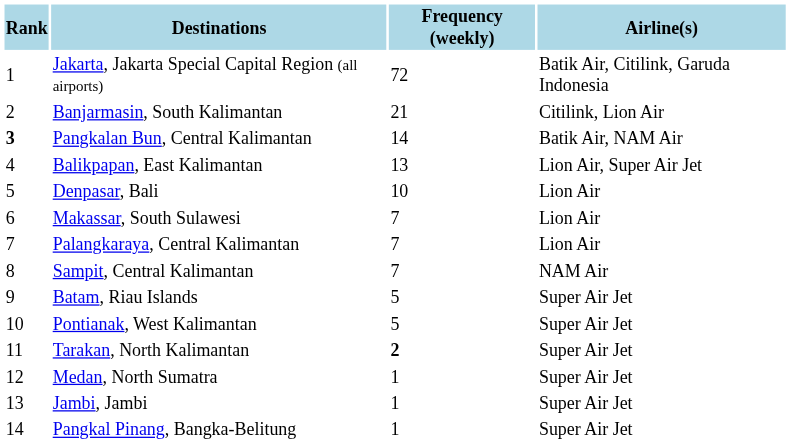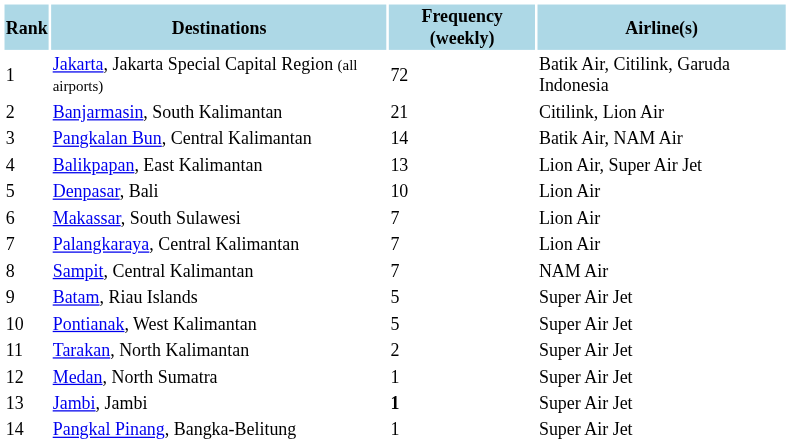(10, 138) bold -> (10, 138) normal
(395, 350) bold -> (395, 350) normal
(395, 403) normal -> (395, 403) bold
